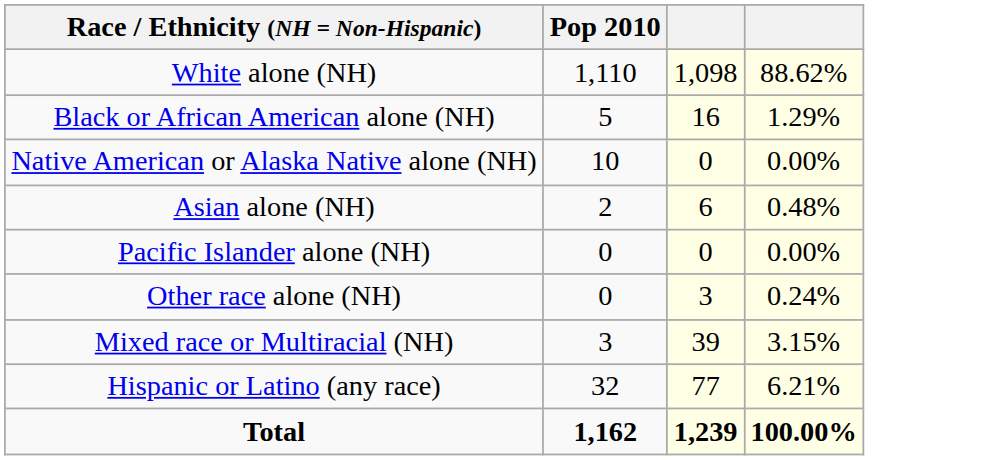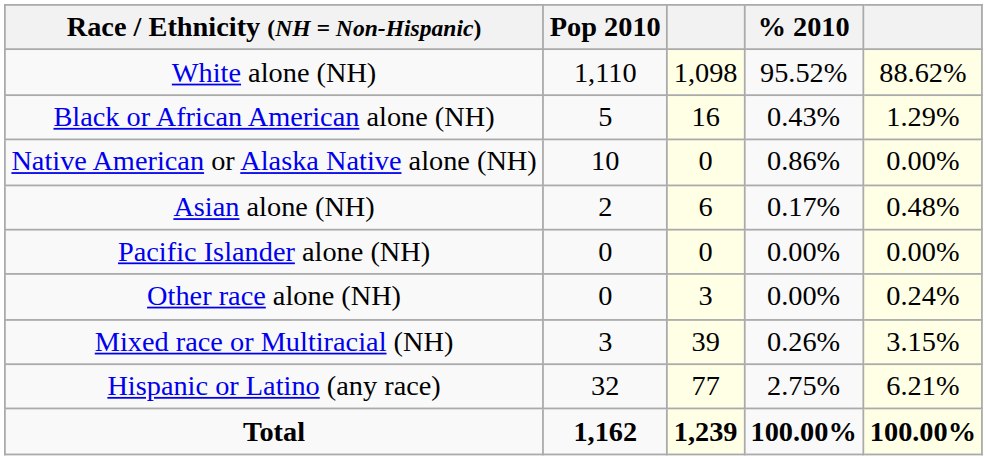+ column: (804, 26)
